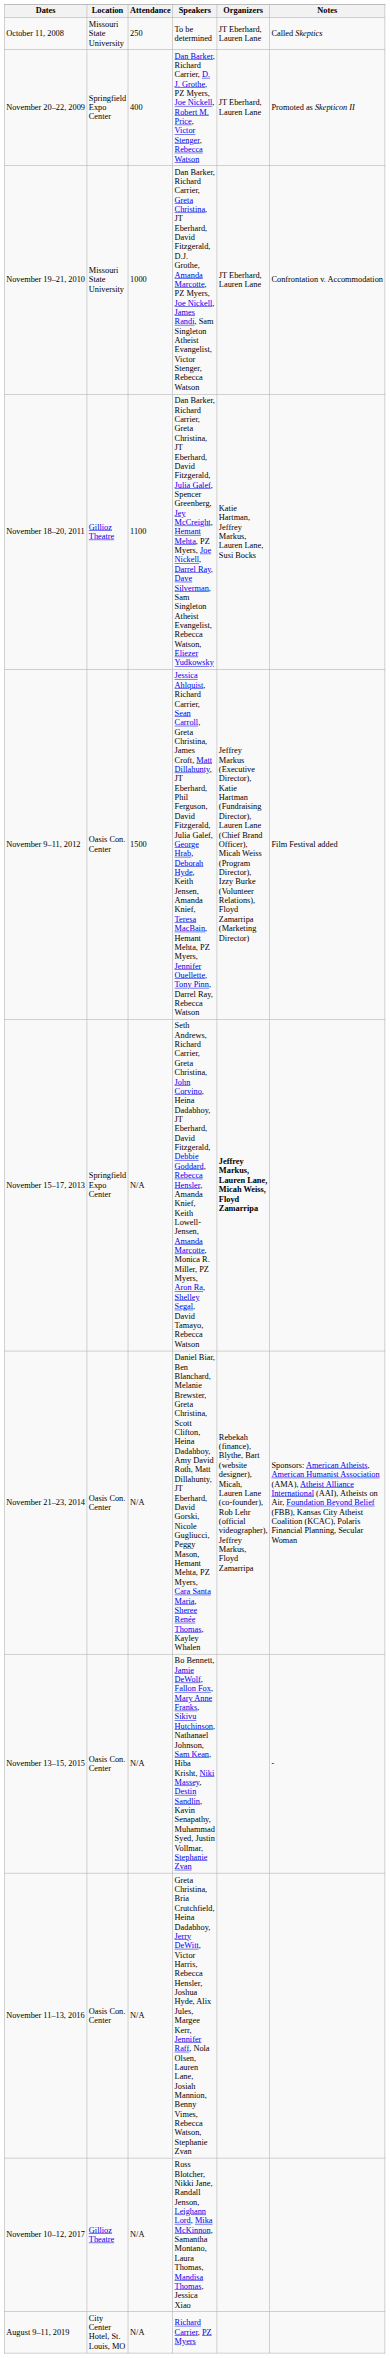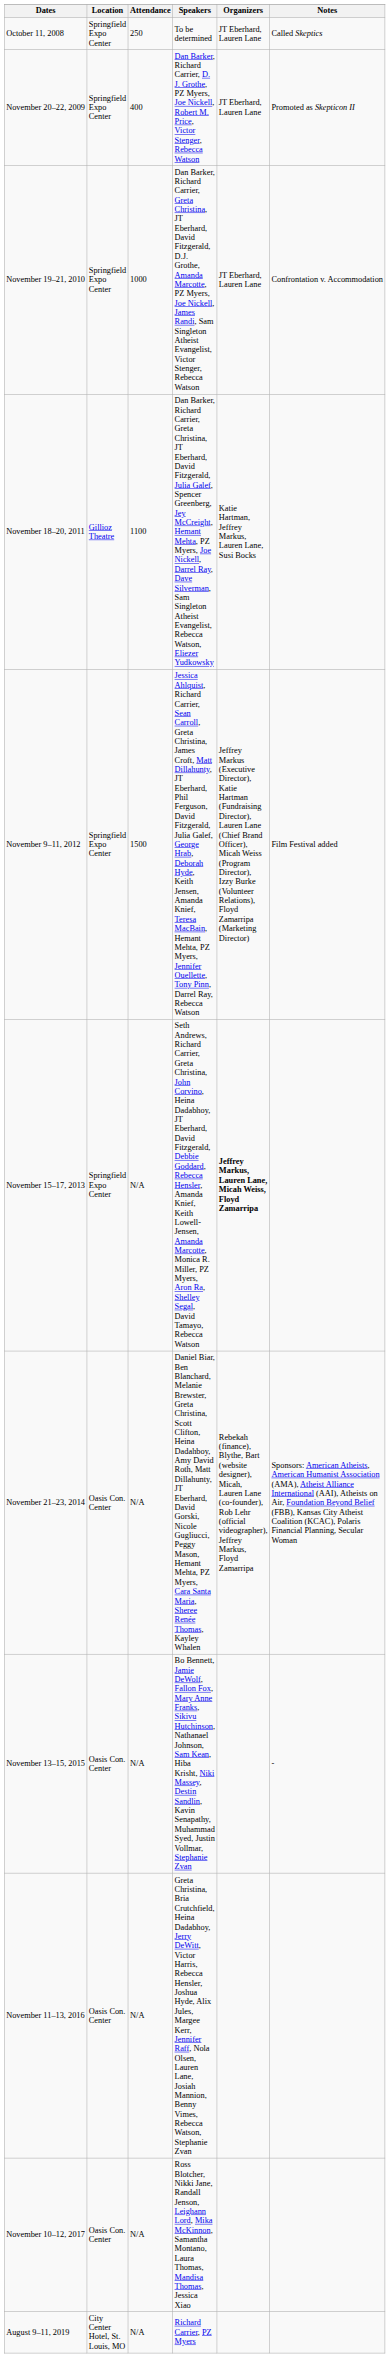(106, 33) Missouri State University -> (108, 33) Springfield Expo Center
(106, 280) Missouri State University -> (108, 280) Springfield Expo Center
(107, 844) Oasis Con. Center -> (108, 844) Springfield Expo Center
(102, 2235) Gillioz Theatre -> (107, 2235) Oasis Con. Center
